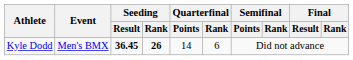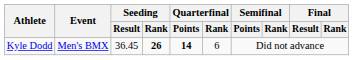(127, 46) bold -> (127, 46) normal
(186, 46) normal -> (186, 46) bold
